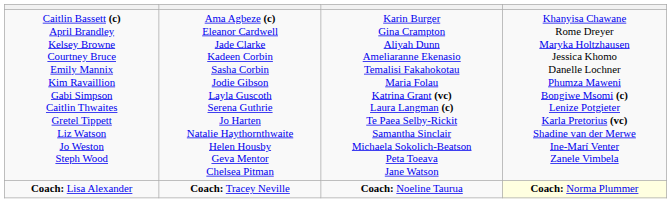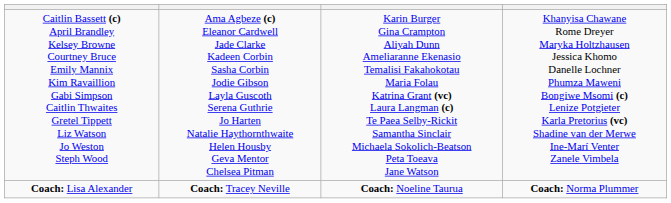(584, 189) lightyellow background -> (584, 189) no background
